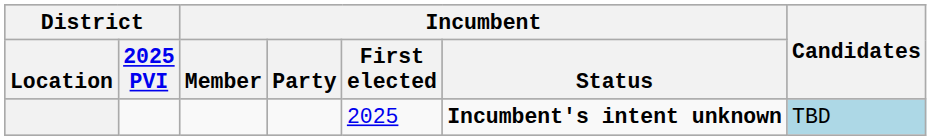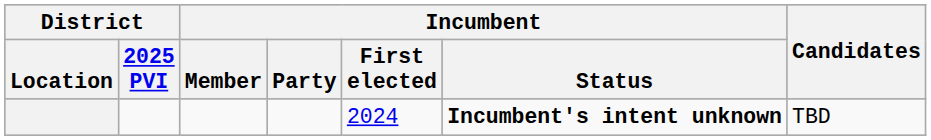(373, 117) 2025 -> (373, 117) 2024
(811, 117) lightblue background -> (811, 117) no background
